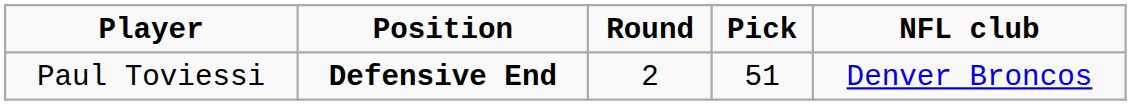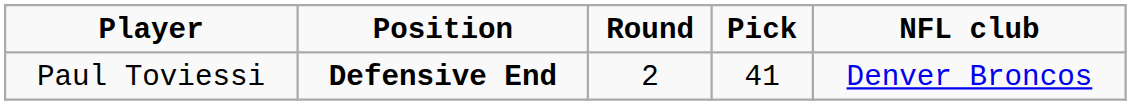(762, 77) 51 -> (762, 77) 41
